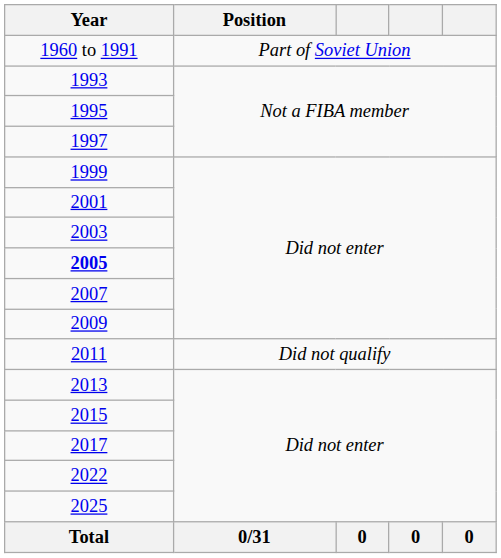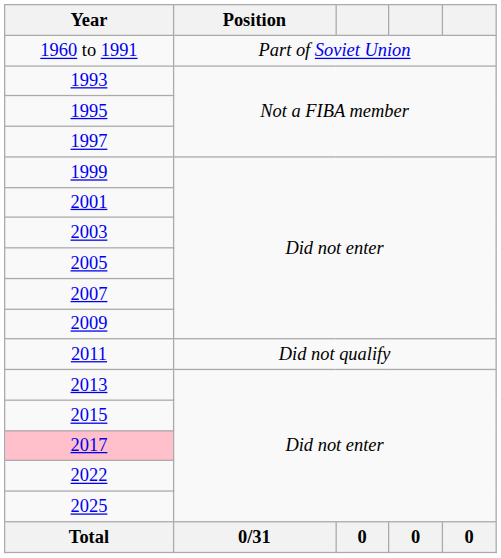(89, 263) bold -> (89, 263) normal
(89, 445) no background -> (89, 445) pink background
